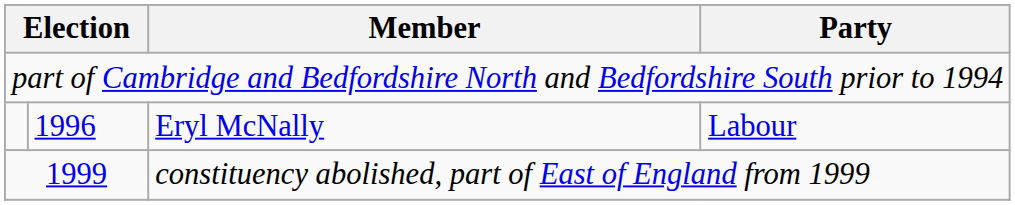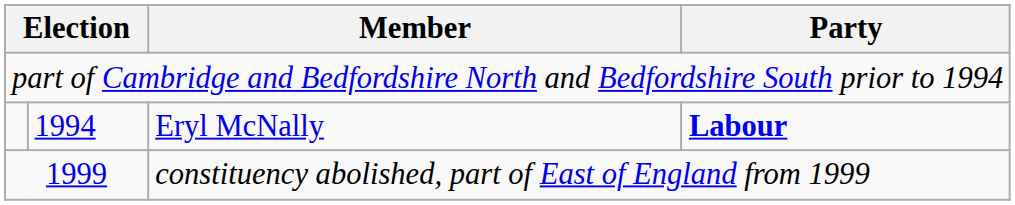(65, 125) 1996 -> (65, 125) 1994
(752, 125) normal -> (738, 125) bold
